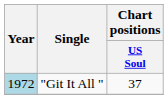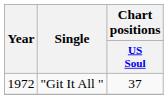(21, 83) lightblue background -> (21, 83) no background
